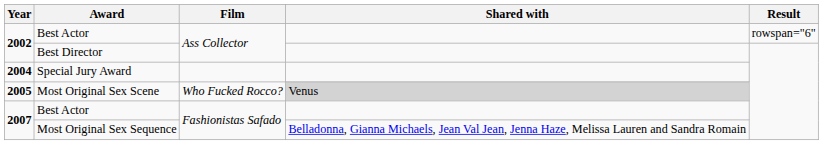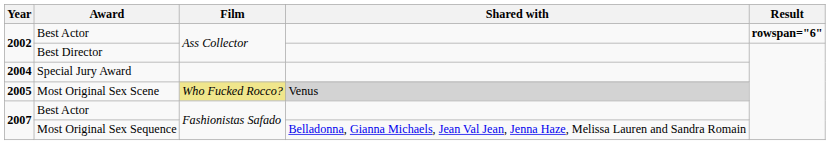(784, 33) normal -> (787, 33) bold
(233, 91) no background -> (233, 91) khaki background
